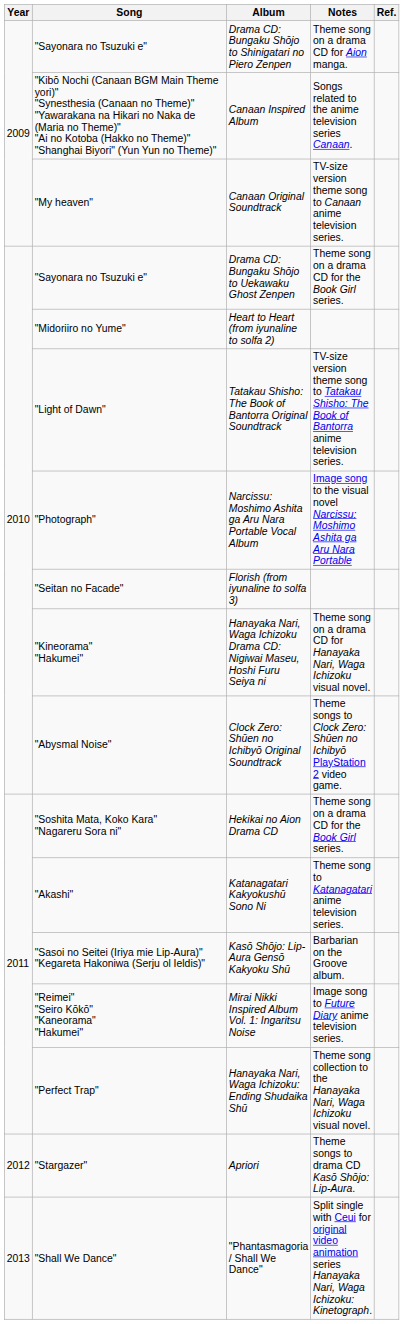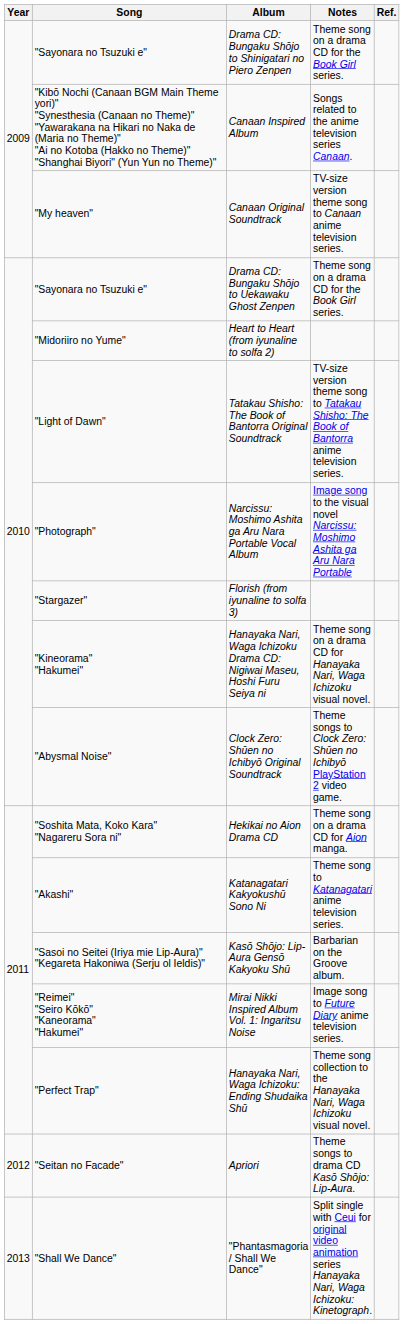(342, 46) Theme song on a drama CD for Aion manga. -> (342, 52) Theme song on a drama CD for the Book Girl series.
(79, 589) "Seitan no Facade" -> (61, 600) "Stargazer"
(342, 825) Theme song on a drama CD for the Book Girl series. -> (342, 831) Theme song on a drama CD for Aion manga.
(61, 1165) "Stargazer" -> (79, 1165) "Seitan no Facade"
